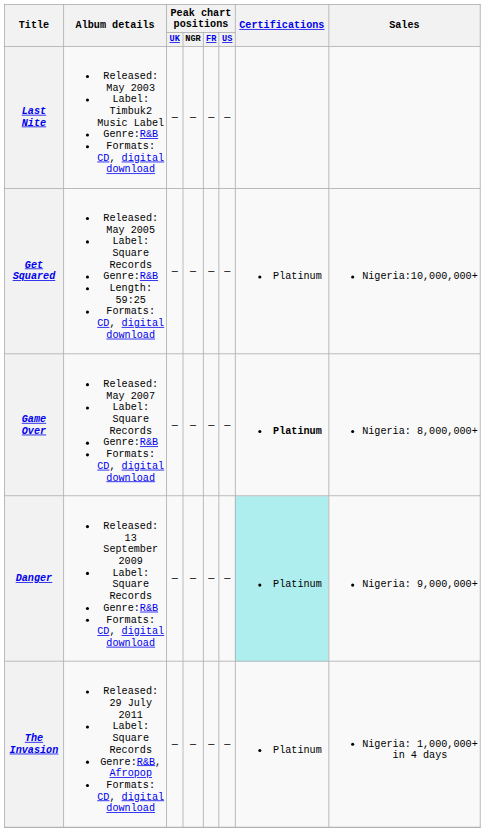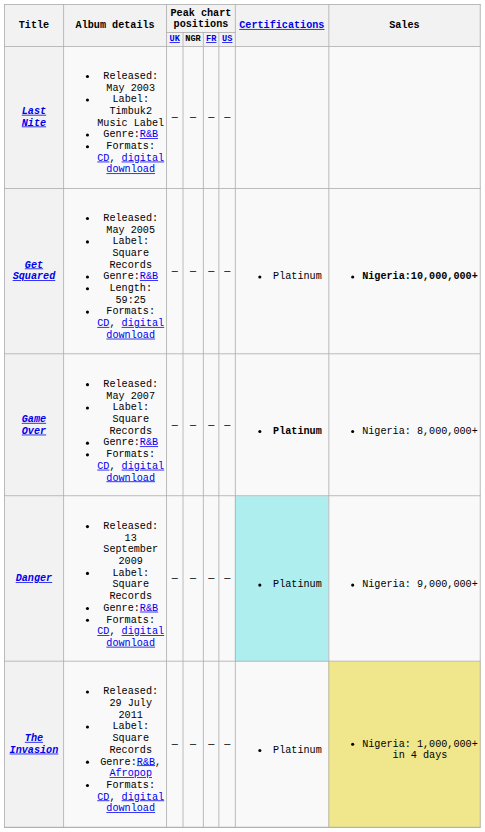(404, 277) normal -> (404, 277) bold
(404, 750) no background -> (404, 750) khaki background
